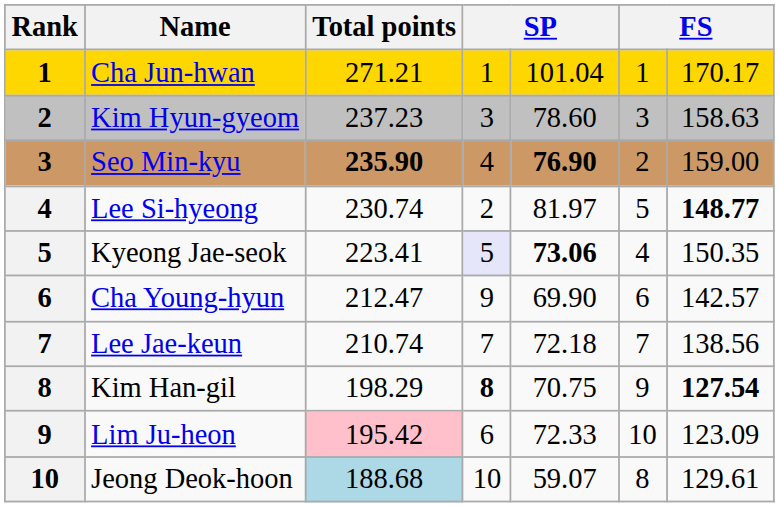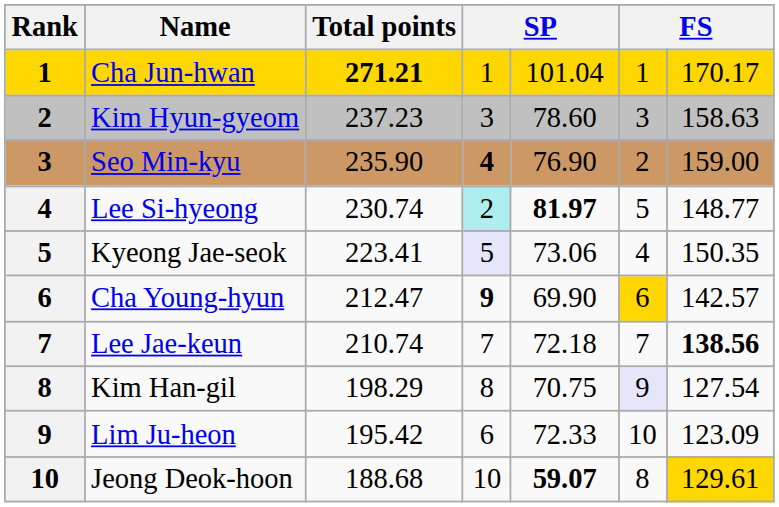(384, 72) normal -> (384, 72) bold
(384, 162) bold -> (384, 162) normal
(487, 162) normal -> (487, 162) bold
(565, 162) bold -> (565, 162) normal
(487, 207) no background -> (487, 207) paleturquoise background
(565, 207) normal -> (565, 207) bold
(720, 207) bold -> (720, 207) normal
(565, 252) bold -> (565, 252) normal
(487, 298) normal -> (487, 298) bold
(642, 298) no background -> (642, 298) gold background
(720, 343) normal -> (720, 343) bold
(487, 388) bold -> (487, 388) normal
(642, 388) no background -> (642, 388) lavender background
(720, 388) bold -> (720, 388) normal
(384, 433) pink background -> (384, 433) no background
(384, 478) lightblue background -> (384, 478) no background
(565, 478) normal -> (565, 478) bold
(720, 478) no background -> (720, 478) gold background
